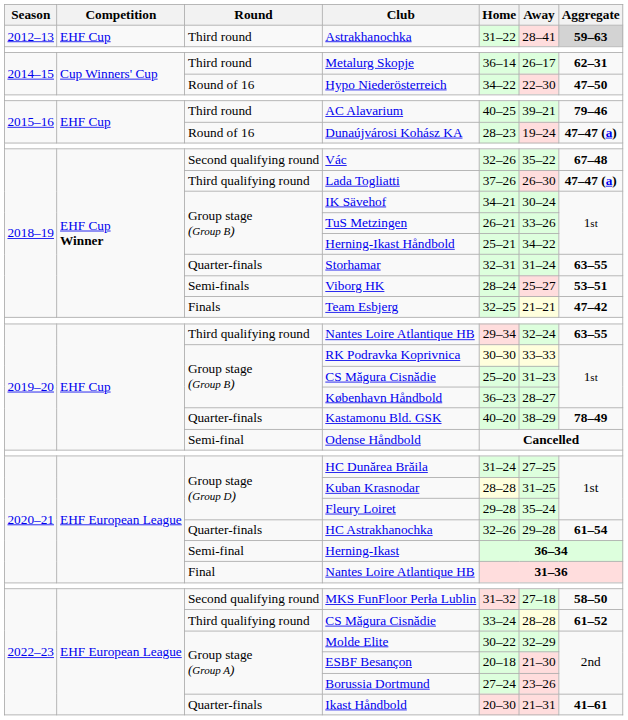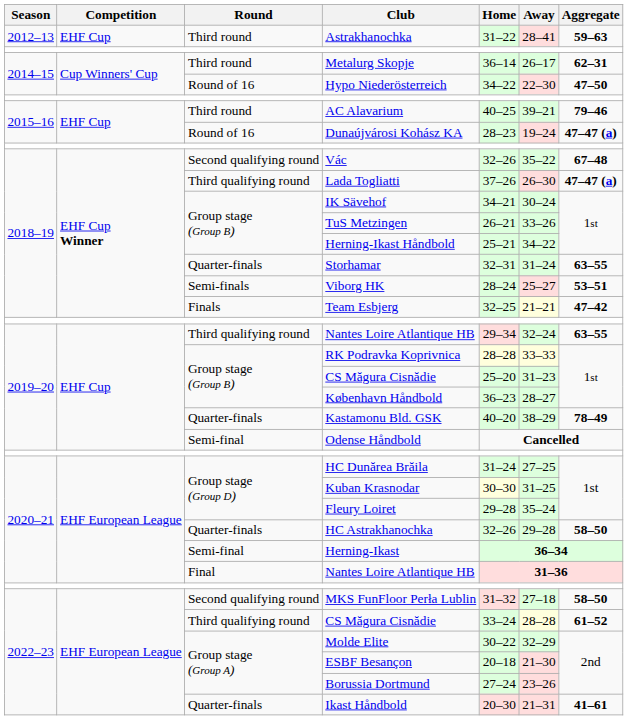(591, 36) lightgrey background -> (591, 36) no background
(499, 355) 30–30 -> (499, 355) 28–28
(499, 487) 28–28 -> (499, 487) 30–30
(591, 530) 61–54 -> (591, 530) 58–50
